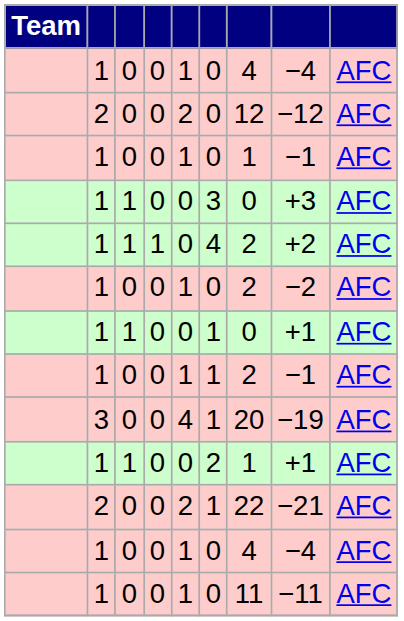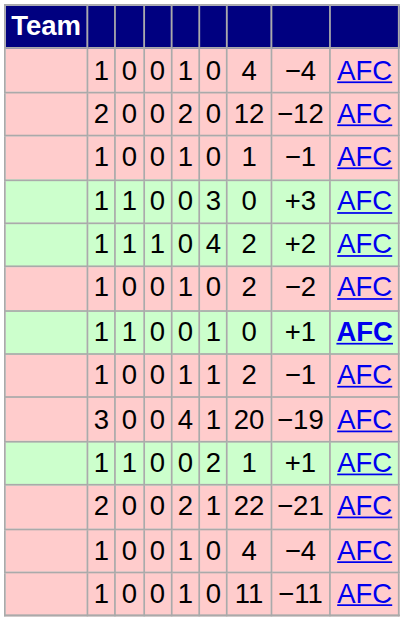(364, 331) normal -> (365, 331) bold
